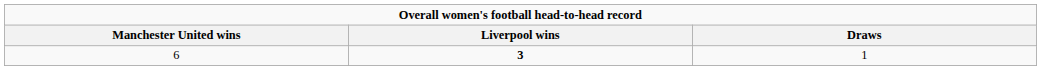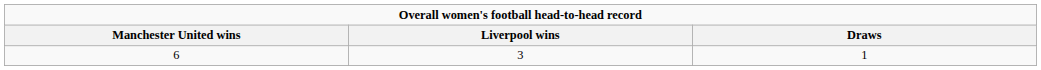(520, 55) bold -> (520, 55) normal
